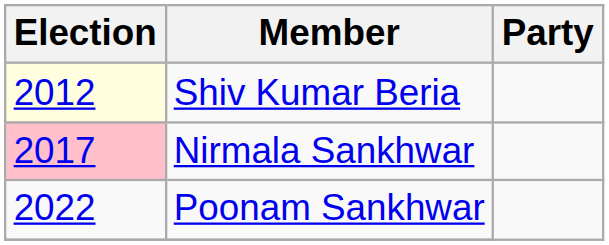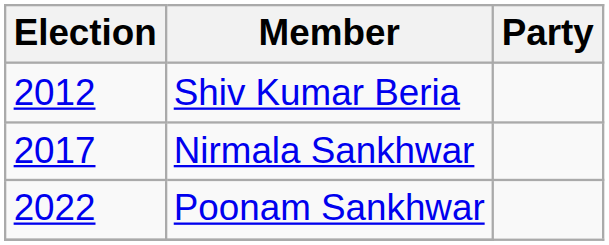(55, 92) lightyellow background -> (55, 92) no background
(55, 150) pink background -> (55, 150) no background
